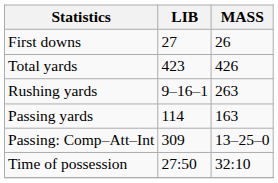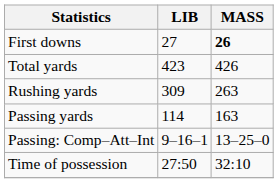(223, 41) normal -> (223, 41) bold
(185, 91) 9–16–1 -> (173, 91) 309
(173, 140) 309 -> (185, 140) 9–16–1
